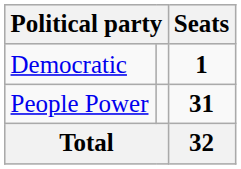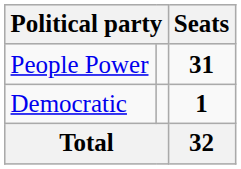rows swapped: (80, 103) <-> (69, 63)
